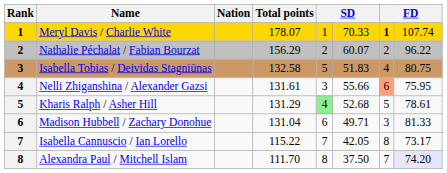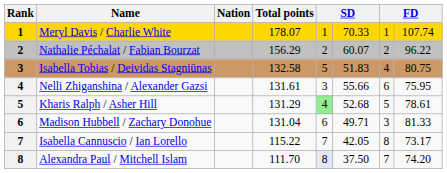(386, 31) bold -> (387, 31) normal
(387, 86) lightsalmon background -> (387, 86) no background
(325, 159) no background -> (325, 159) lavender background
(418, 159) lavender background -> (418, 159) no background
